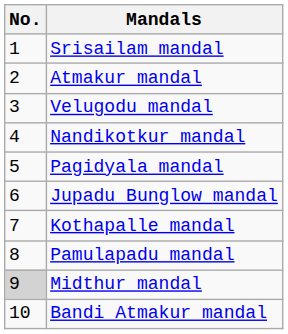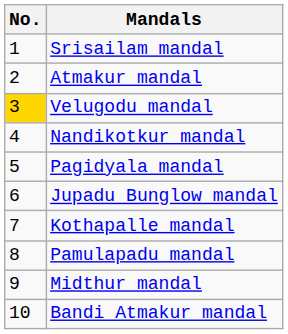(14, 108) no background -> (14, 108) gold background
(14, 284) lightgrey background -> (14, 284) no background
